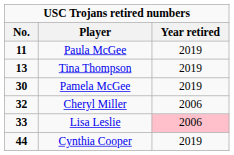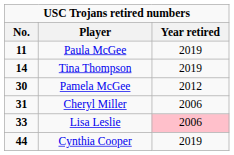(21, 68) 13 -> (21, 68) 14
(190, 86) 2019 -> (190, 86) 2012
(21, 104) 32 -> (21, 104) 31
